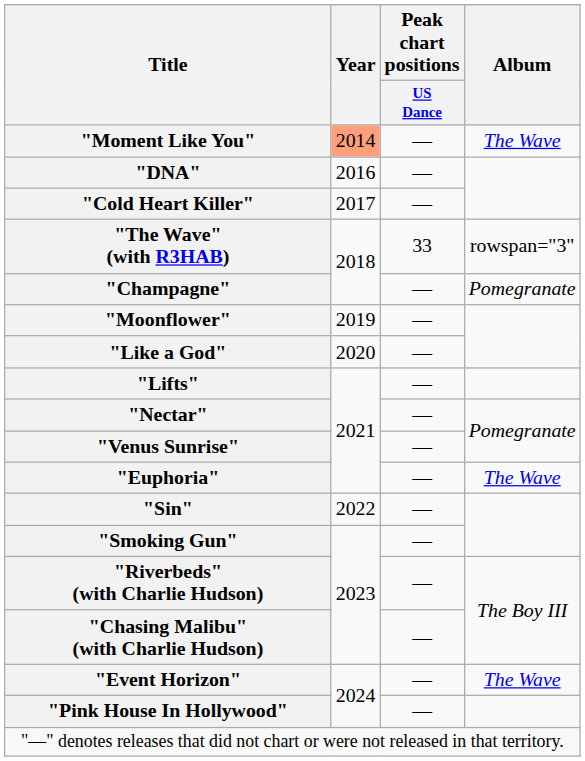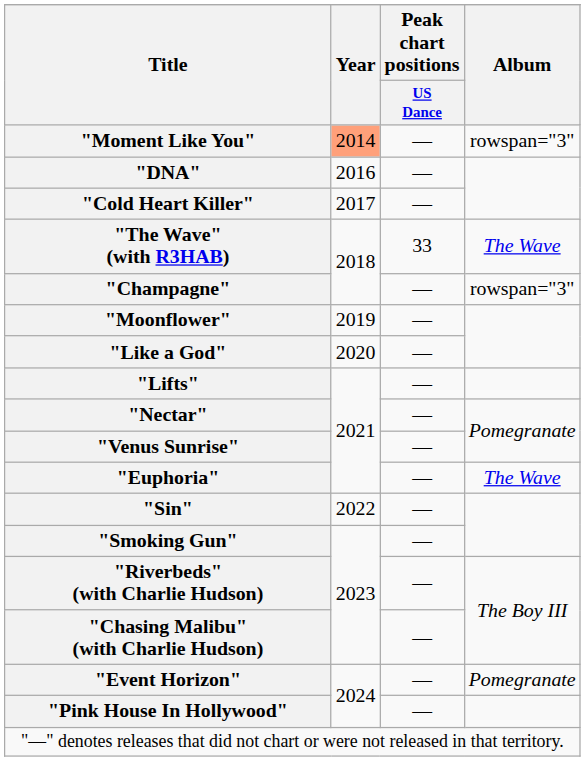(522, 140) The Wave -> (522, 140) rowspan="3"
(522, 246) rowspan="3" -> (522, 246) The Wave
(522, 288) Pomegranate -> (522, 288) rowspan="3"
(522, 679) The Wave -> (522, 679) Pomegranate
